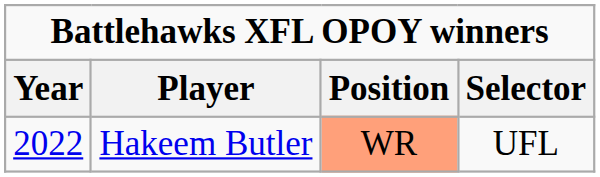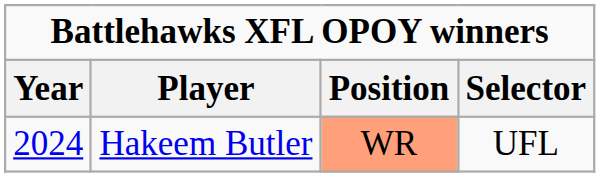(48, 143) 2022 -> (48, 143) 2024
